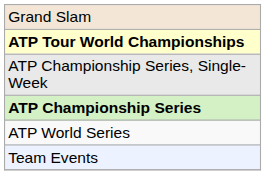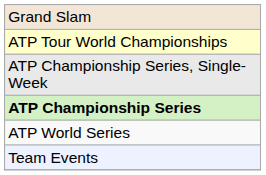(126, 42) bold -> (118, 42) normal
